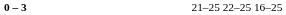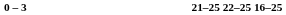(237, 7) normal -> (237, 7) bold
